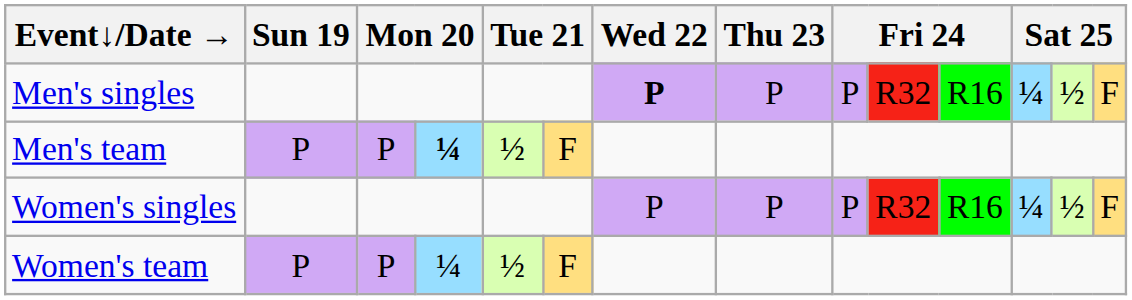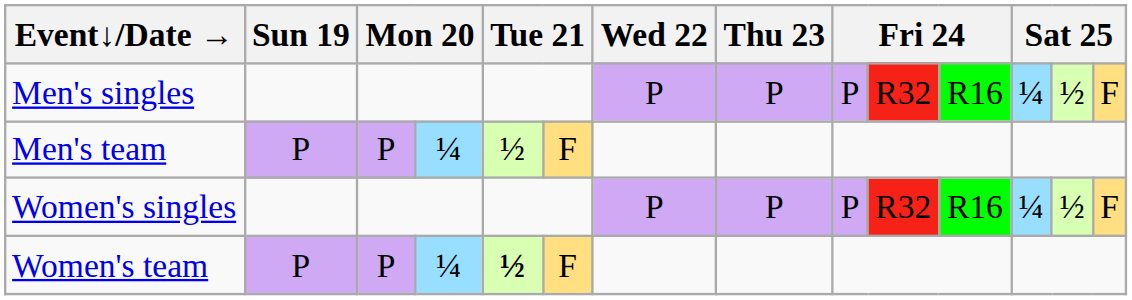(654, 92) bold -> (654, 92) normal
(448, 149) bold -> (448, 149) normal
(512, 265) normal -> (512, 265) bold
